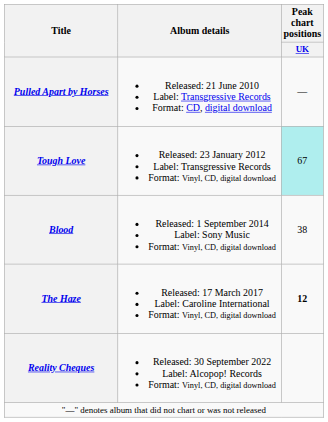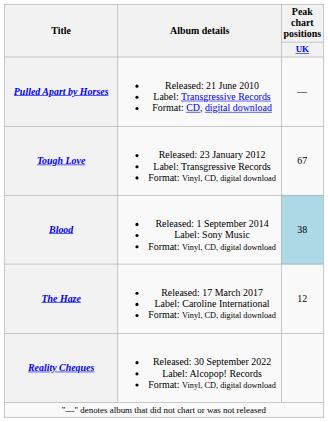(302, 160) paleturquoise background -> (302, 160) no background
(302, 229) no background -> (302, 229) lightblue background
(302, 298) bold -> (302, 298) normal
